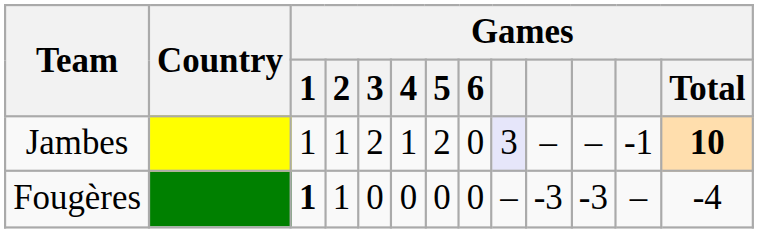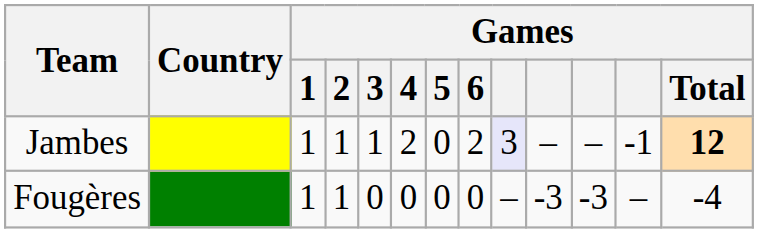(375, 142) 2 -> (375, 142) 1
(408, 142) 1 -> (408, 142) 2
(442, 142) 2 -> (442, 142) 0
(475, 142) 0 -> (475, 142) 2
(707, 142) 10 -> (707, 142) 12
(308, 198) bold -> (308, 198) normal
